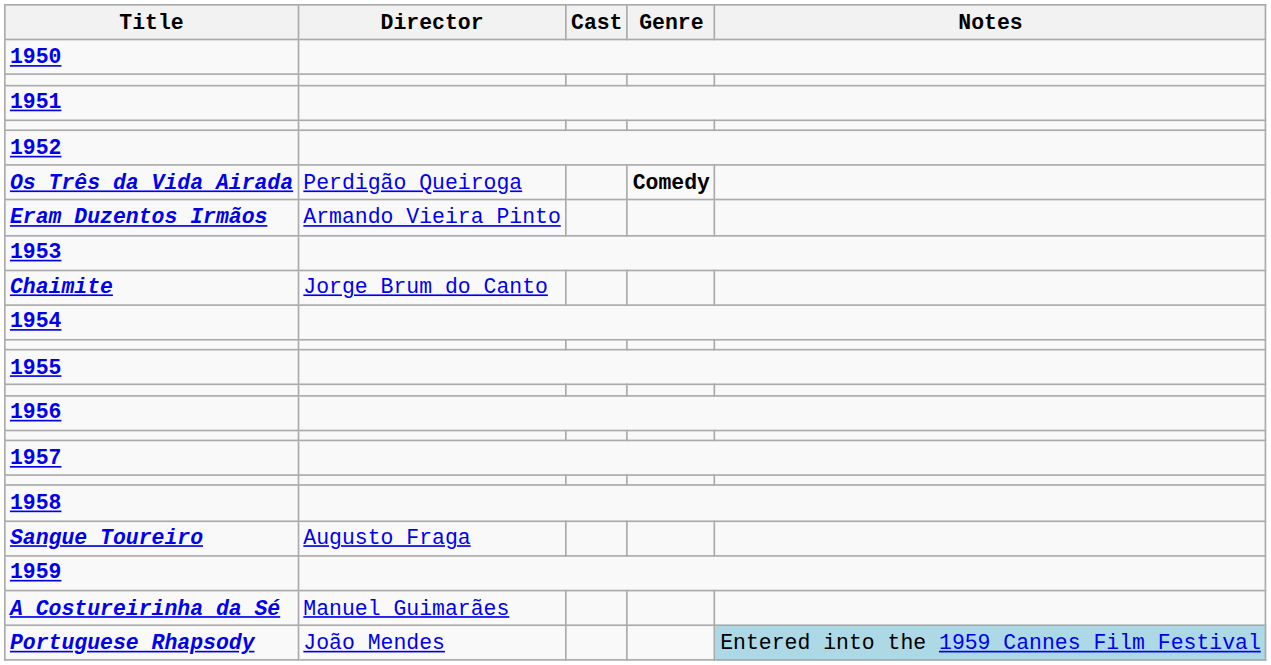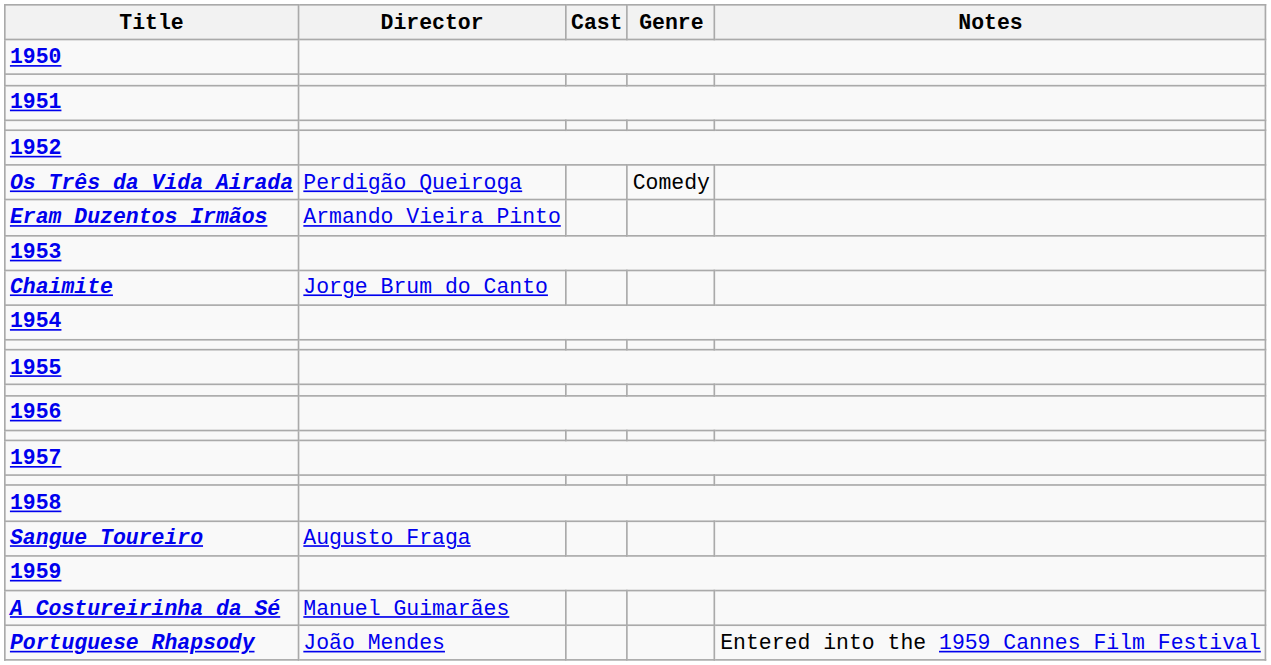(671, 183) bold -> (671, 183) normal
(991, 643) lightblue background -> (991, 643) no background
